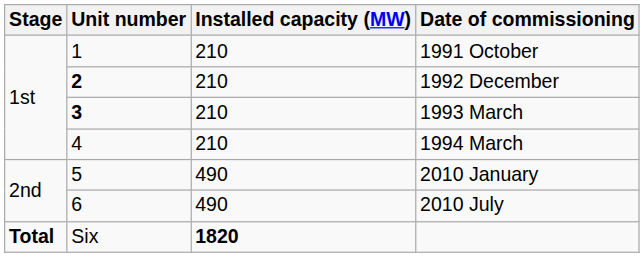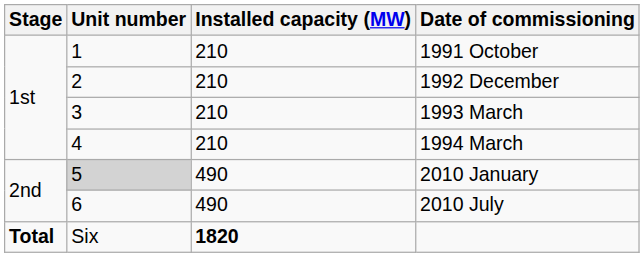(77, 81) bold -> (77, 81) normal
(77, 112) bold -> (77, 112) normal
(77, 174) no background -> (77, 174) lightgrey background
